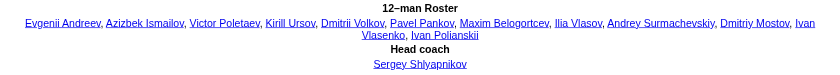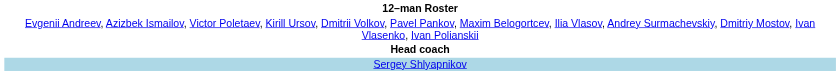(420, 64) no background -> (420, 64) lightblue background
